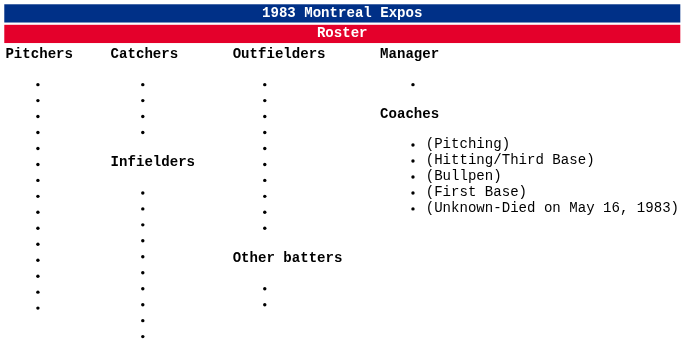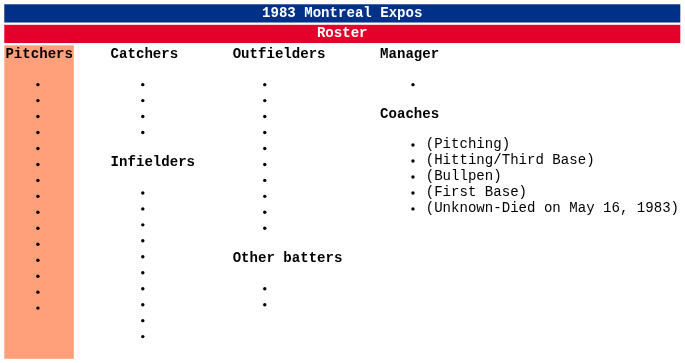(39, 181) no background -> (39, 181) lightsalmon background
